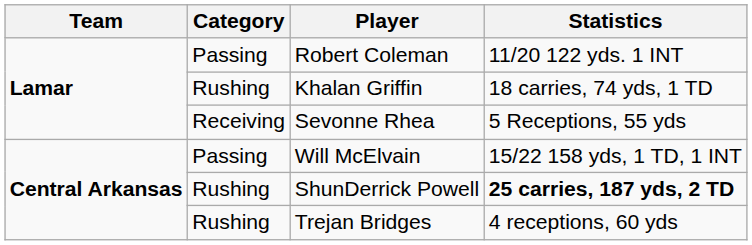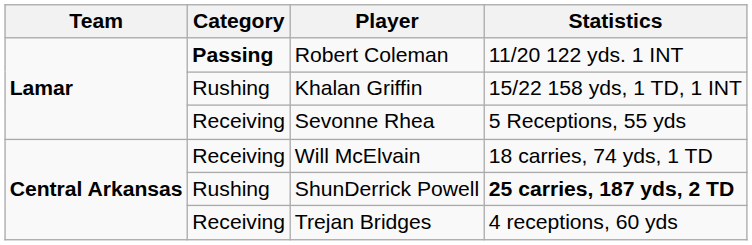(230, 54) normal -> (233, 54) bold
(601, 88) 18 carries, 74 yds, 1 TD -> (615, 88) 15/22 158 yds, 1 TD, 1 INT
(230, 155) Passing -> (239, 155) Receiving
(615, 155) 15/22 158 yds, 1 TD, 1 INT -> (601, 155) 18 carries, 74 yds, 1 TD
(231, 222) Rushing -> (239, 222) Receiving
